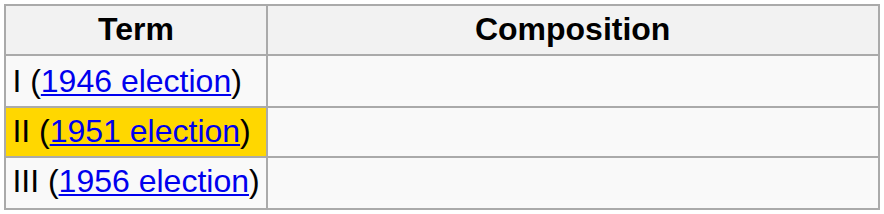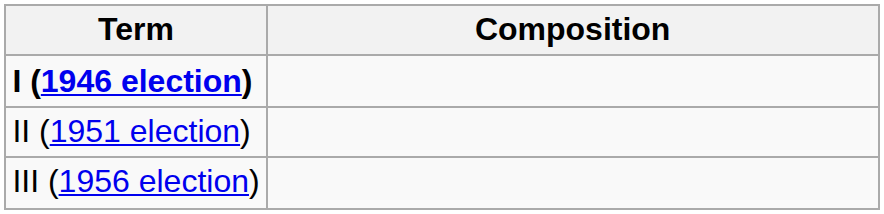(127, 80) normal -> (132, 80) bold
(132, 131) gold background -> (132, 131) no background
